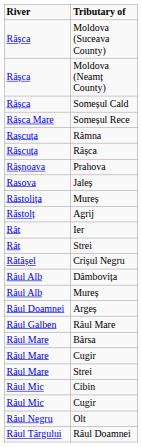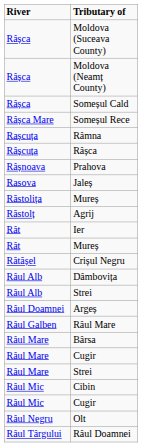(83, 245) Strei -> (86, 245) Mureș
(86, 292) Mureș -> (83, 292) Strei
